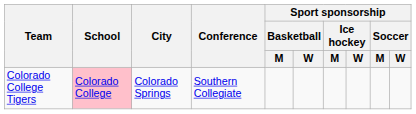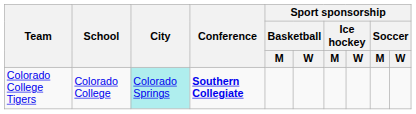(97, 88) pink background -> (96, 88) no background
(156, 88) no background -> (155, 88) paleturquoise background
(218, 88) normal -> (218, 88) bold
